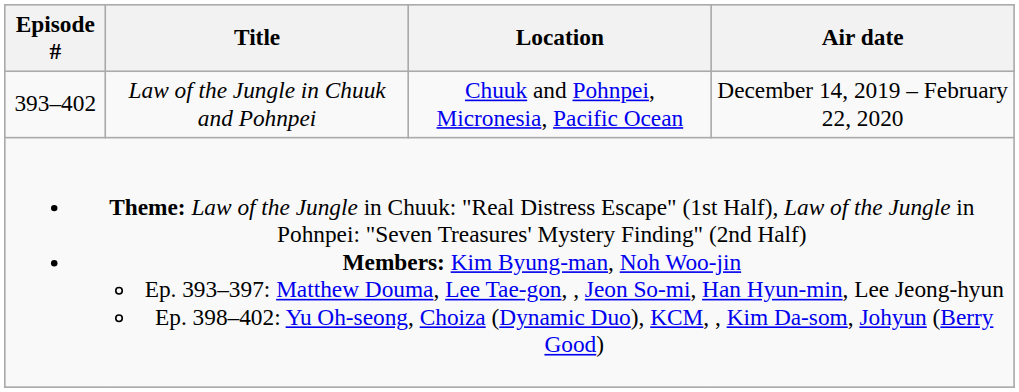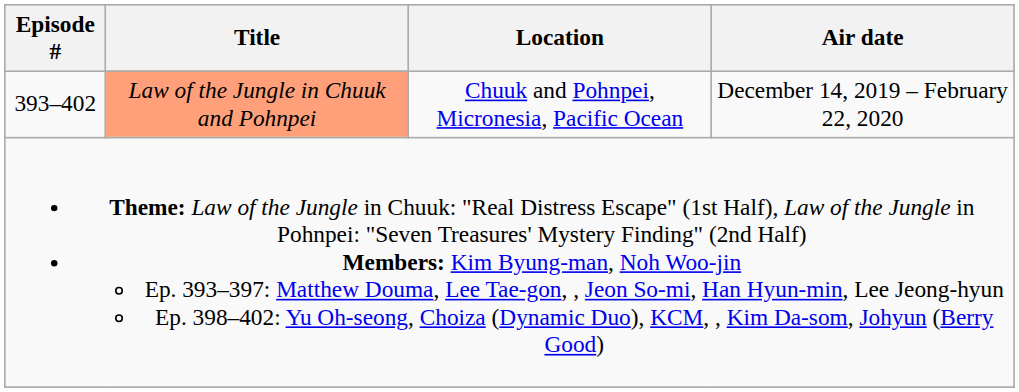(257, 103) no background -> (257, 103) lightsalmon background
